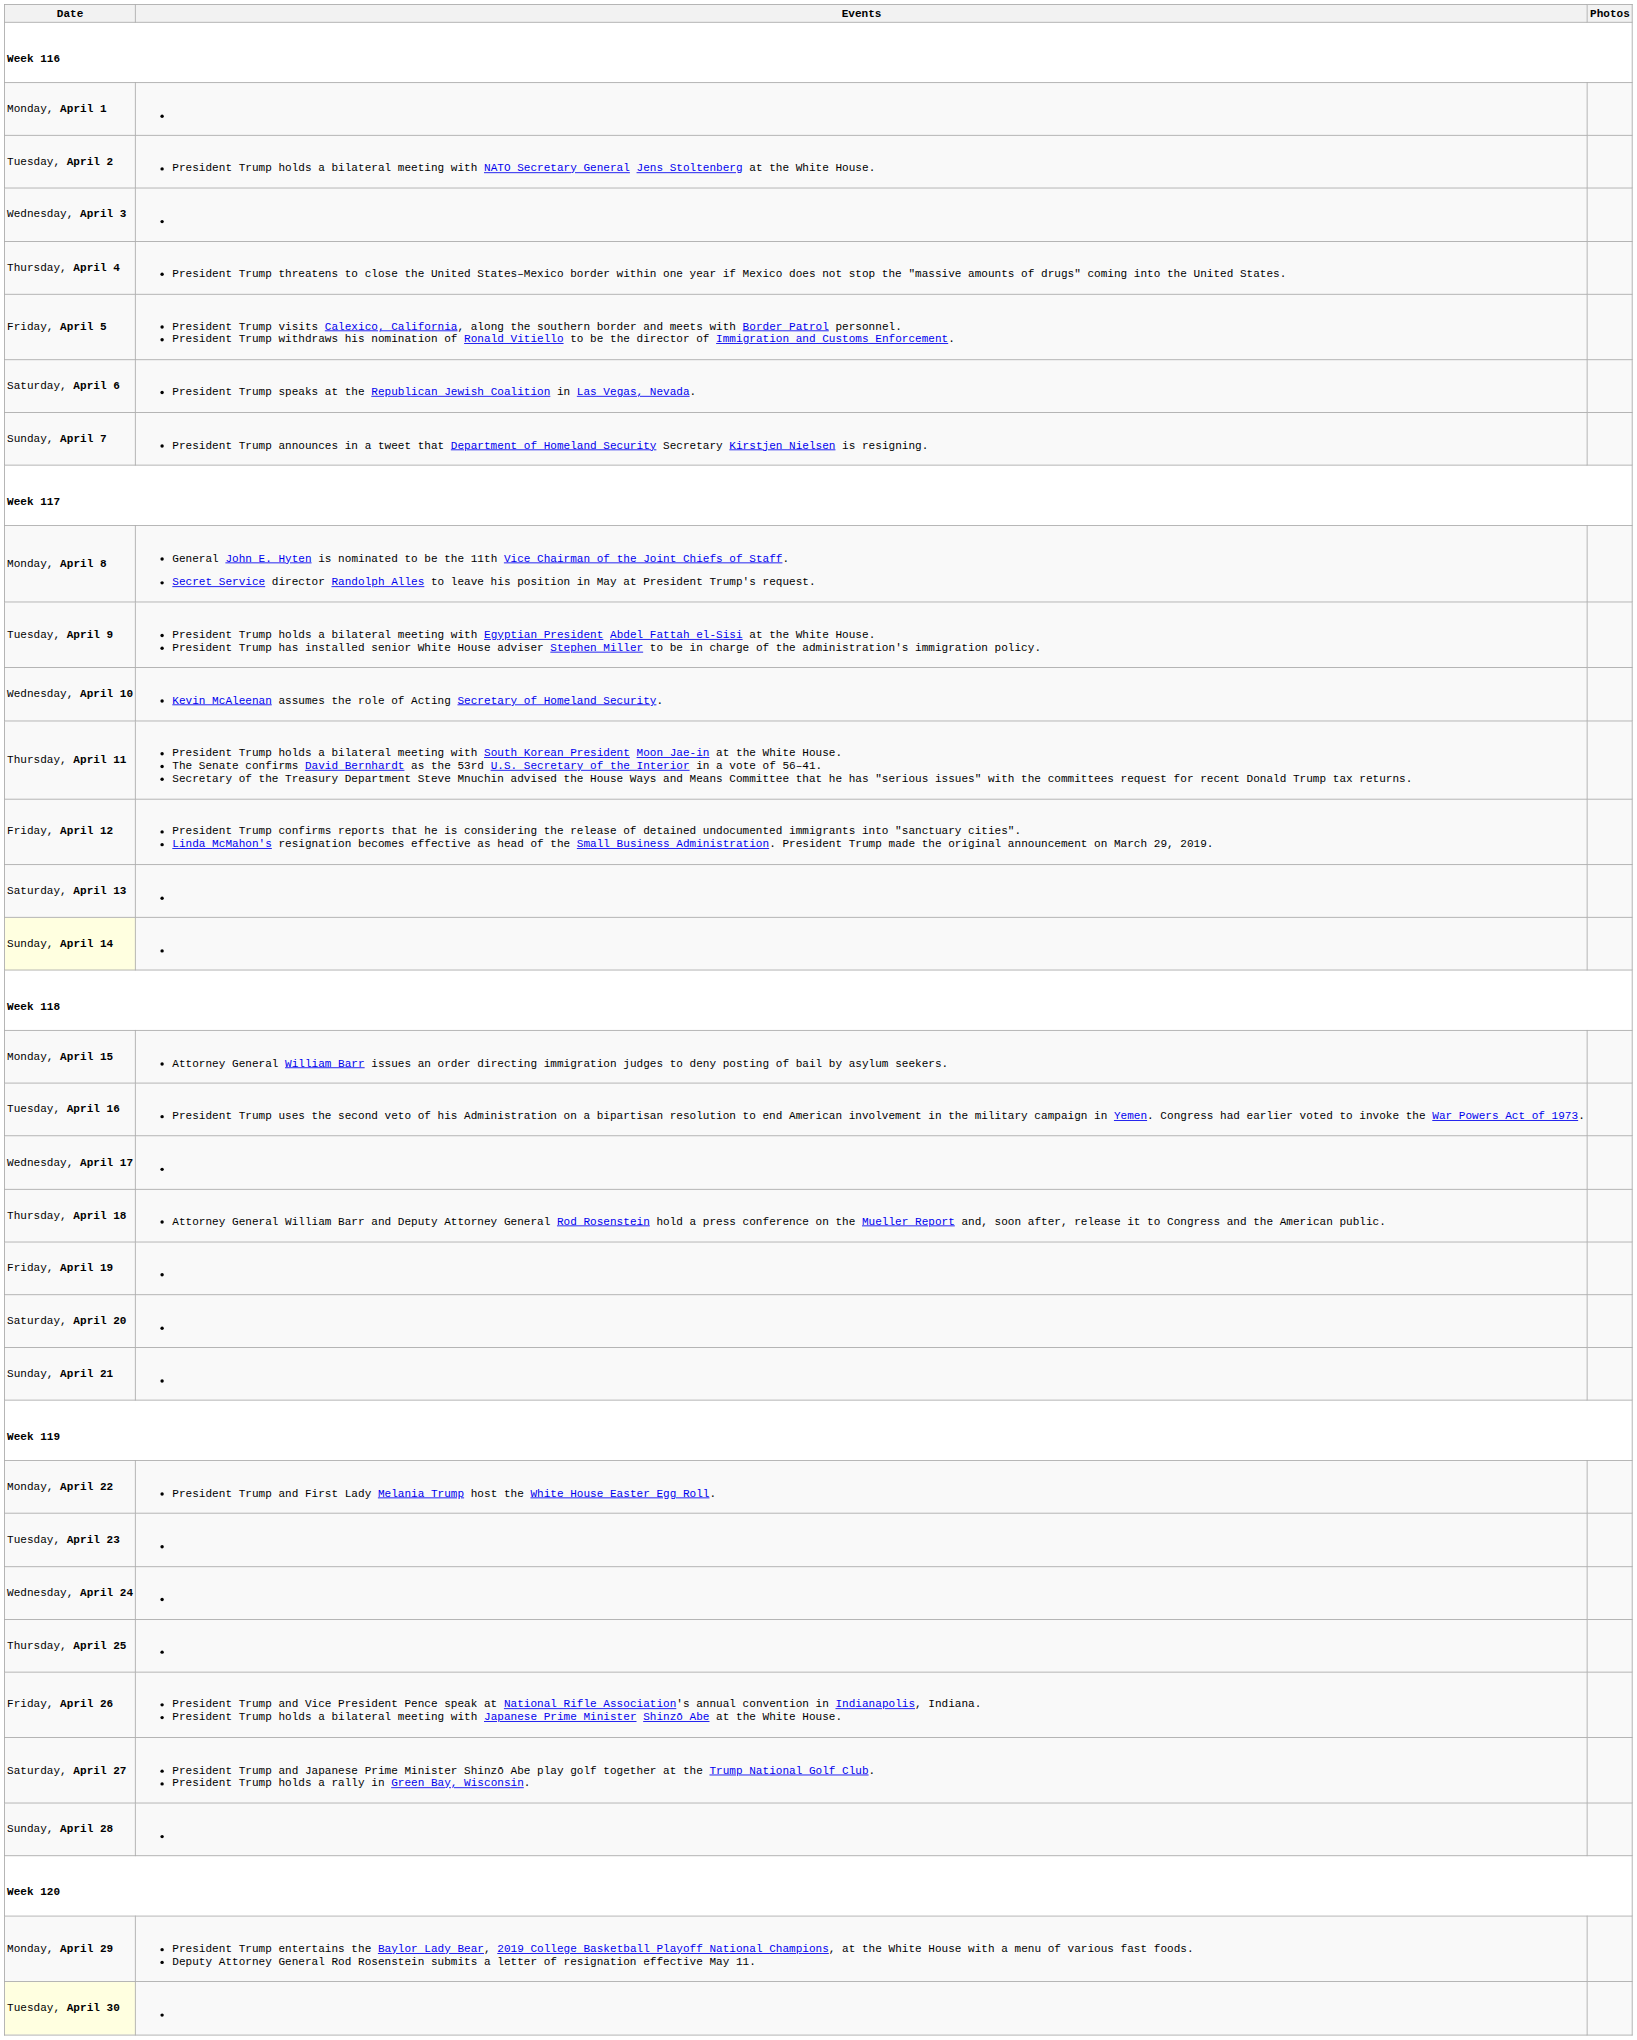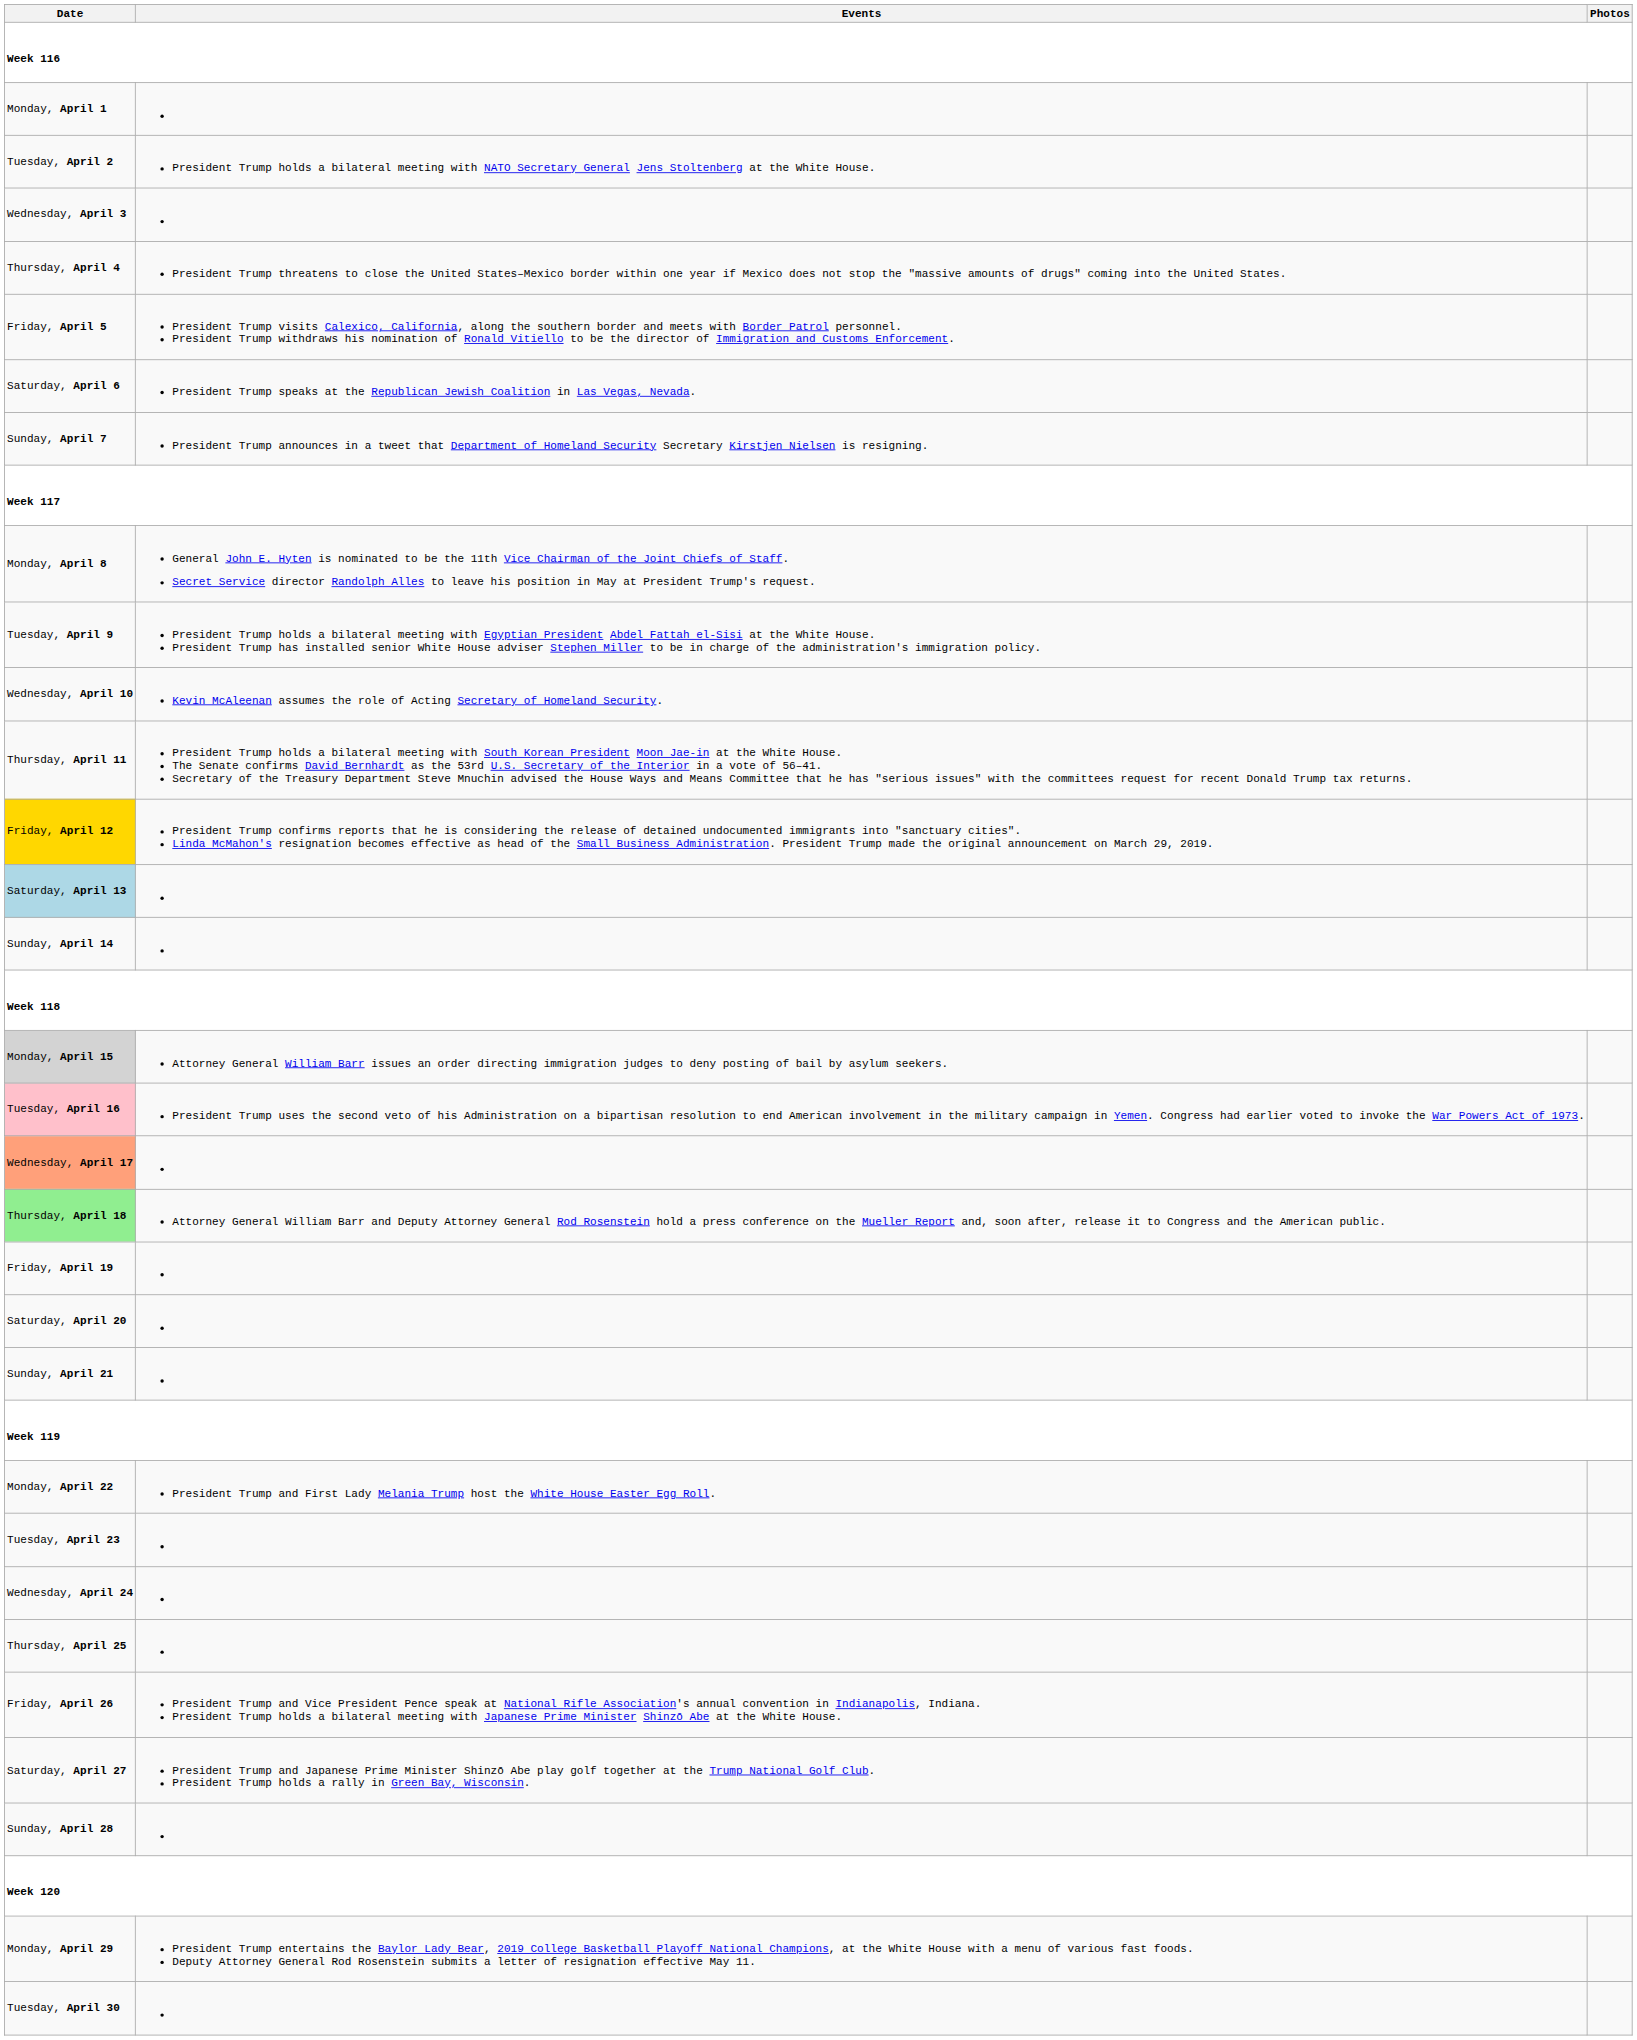(60, 832) no background -> (60, 832) gold background
(67, 891) no background -> (67, 891) lightblue background
(60, 944) lightyellow background -> (60, 944) no background
(60, 1057) no background -> (60, 1057) lightgrey background
(63, 1110) no background -> (63, 1110) pink background
(70, 1163) no background -> (70, 1163) lightsalmon background
(67, 1215) no background -> (67, 1215) lightgreen background
(63, 2008) lightyellow background -> (63, 2008) no background
